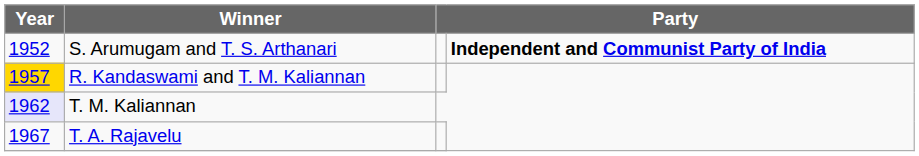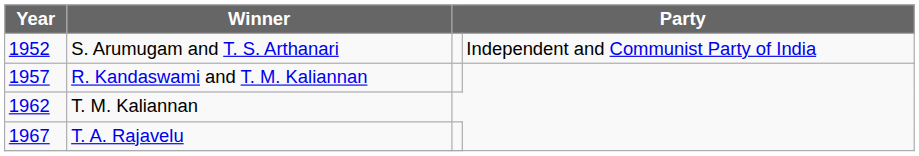(638, 48) bold -> (641, 48) normal
(29, 77) gold background -> (29, 77) no background
(29, 106) lavender background -> (29, 106) no background
